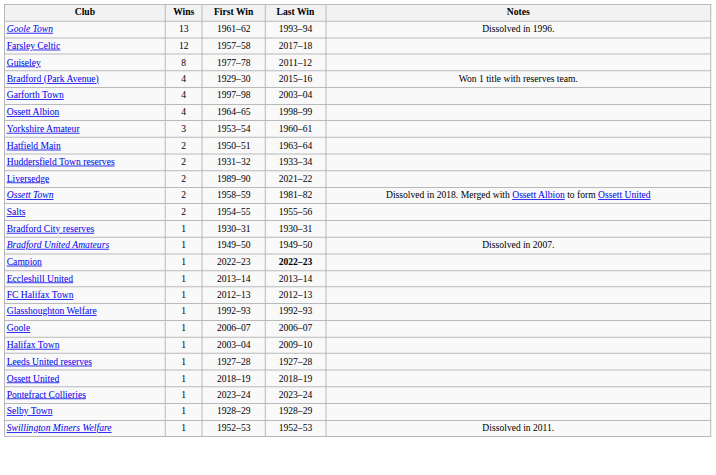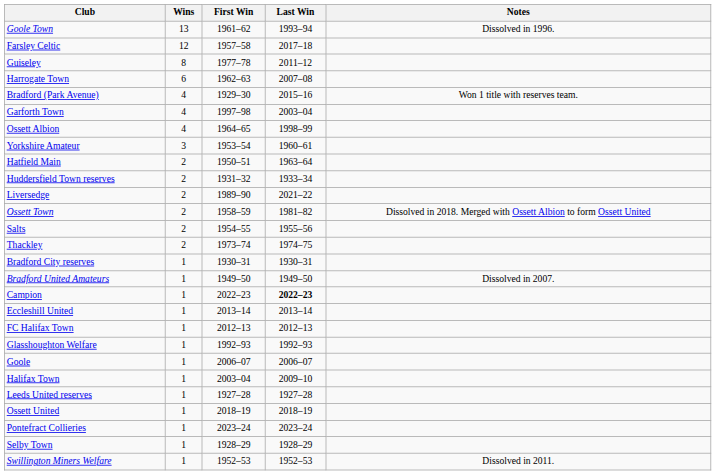+ row: (38, 79)
+ row: (25, 245)
